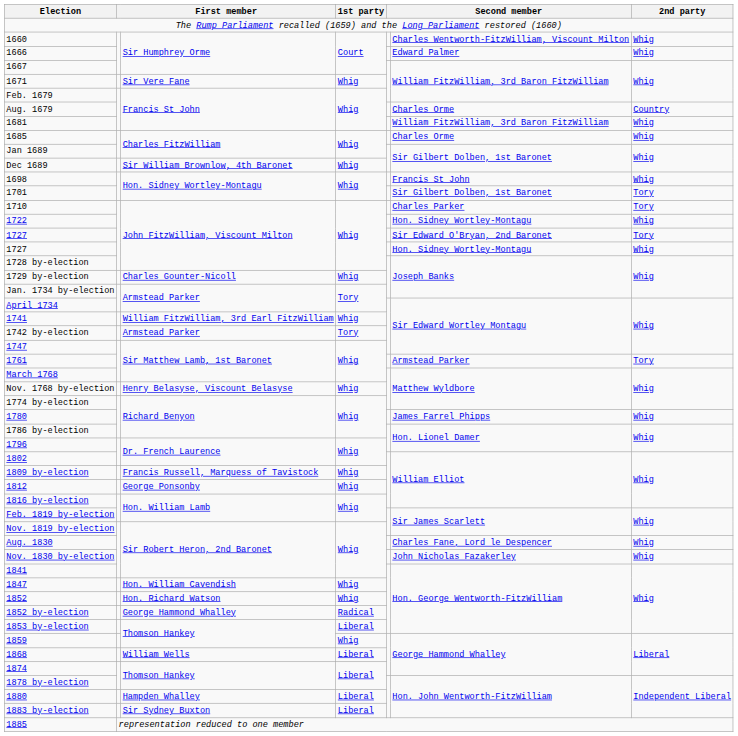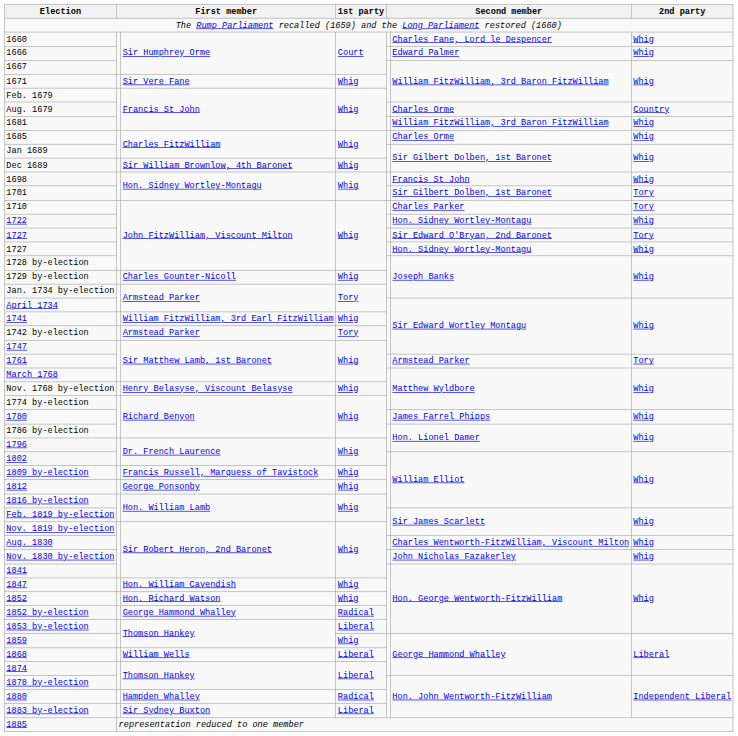(511, 39) Charles Wentworth-FitzWilliam, Viscount Milton -> (472, 39) Charles Fane, Lord le Despencer
(472, 543) Charles Fane, Lord le Despencer -> (511, 543) Charles Wentworth-FitzWilliam, Viscount Milton
(356, 697) Liberal -> (356, 697) Radical
